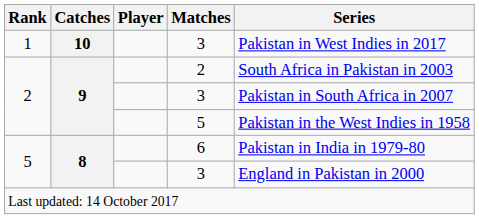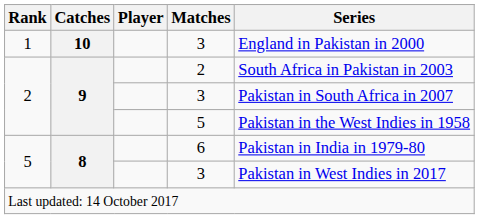(342, 43) Pakistan in West Indies in 2017 -> (331, 43) England in Pakistan in 2000
(331, 174) England in Pakistan in 2000 -> (342, 174) Pakistan in West Indies in 2017
